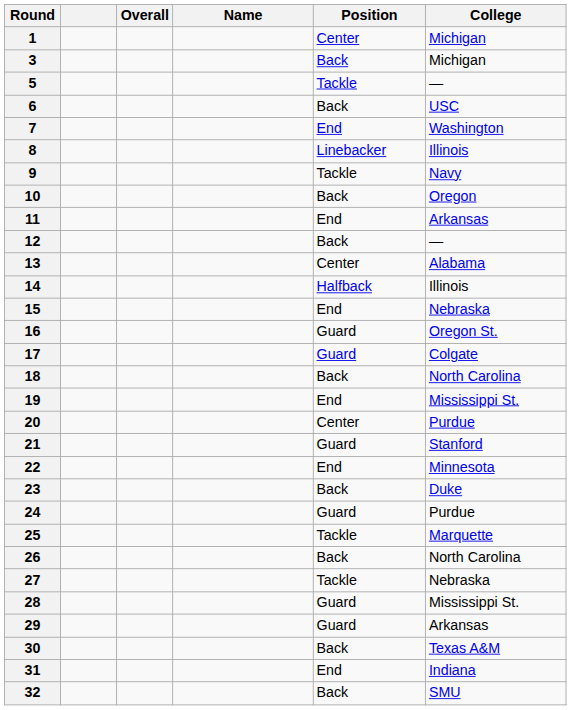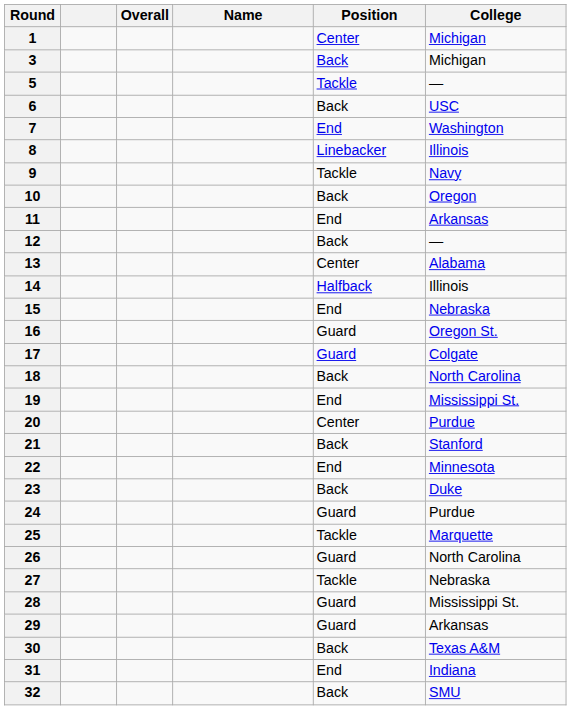(336, 444) Guard -> (332, 444) Back
(332, 557) Back -> (336, 557) Guard
